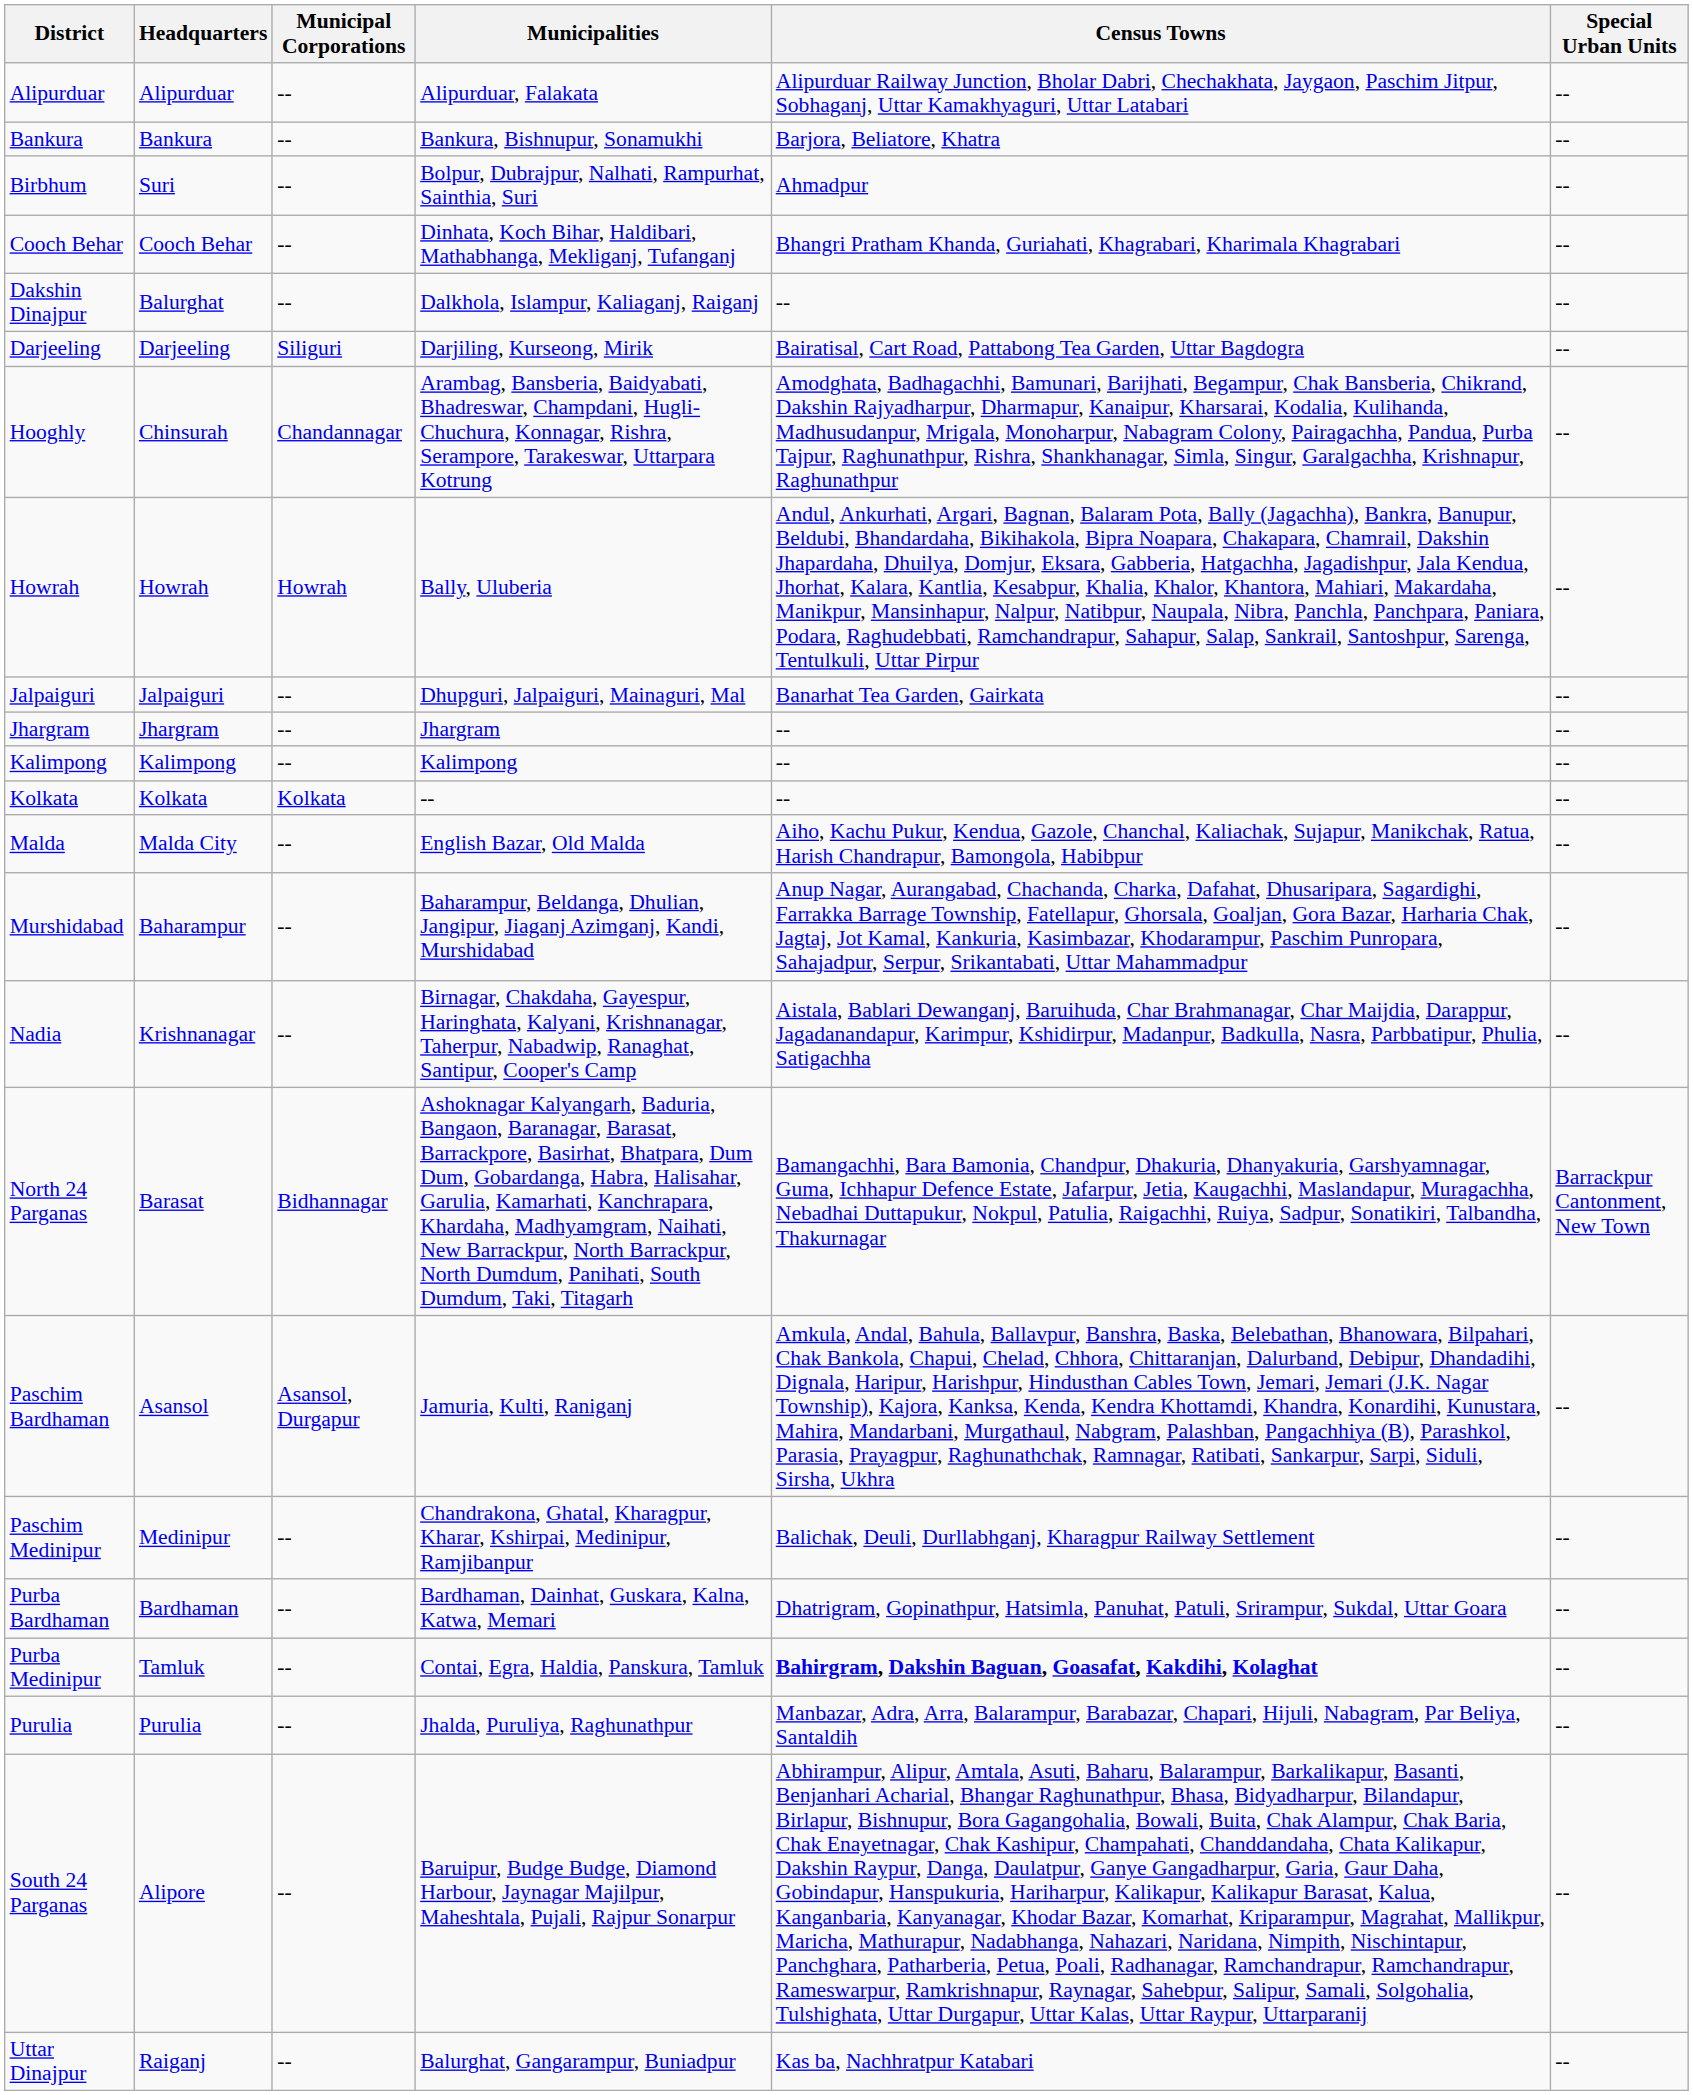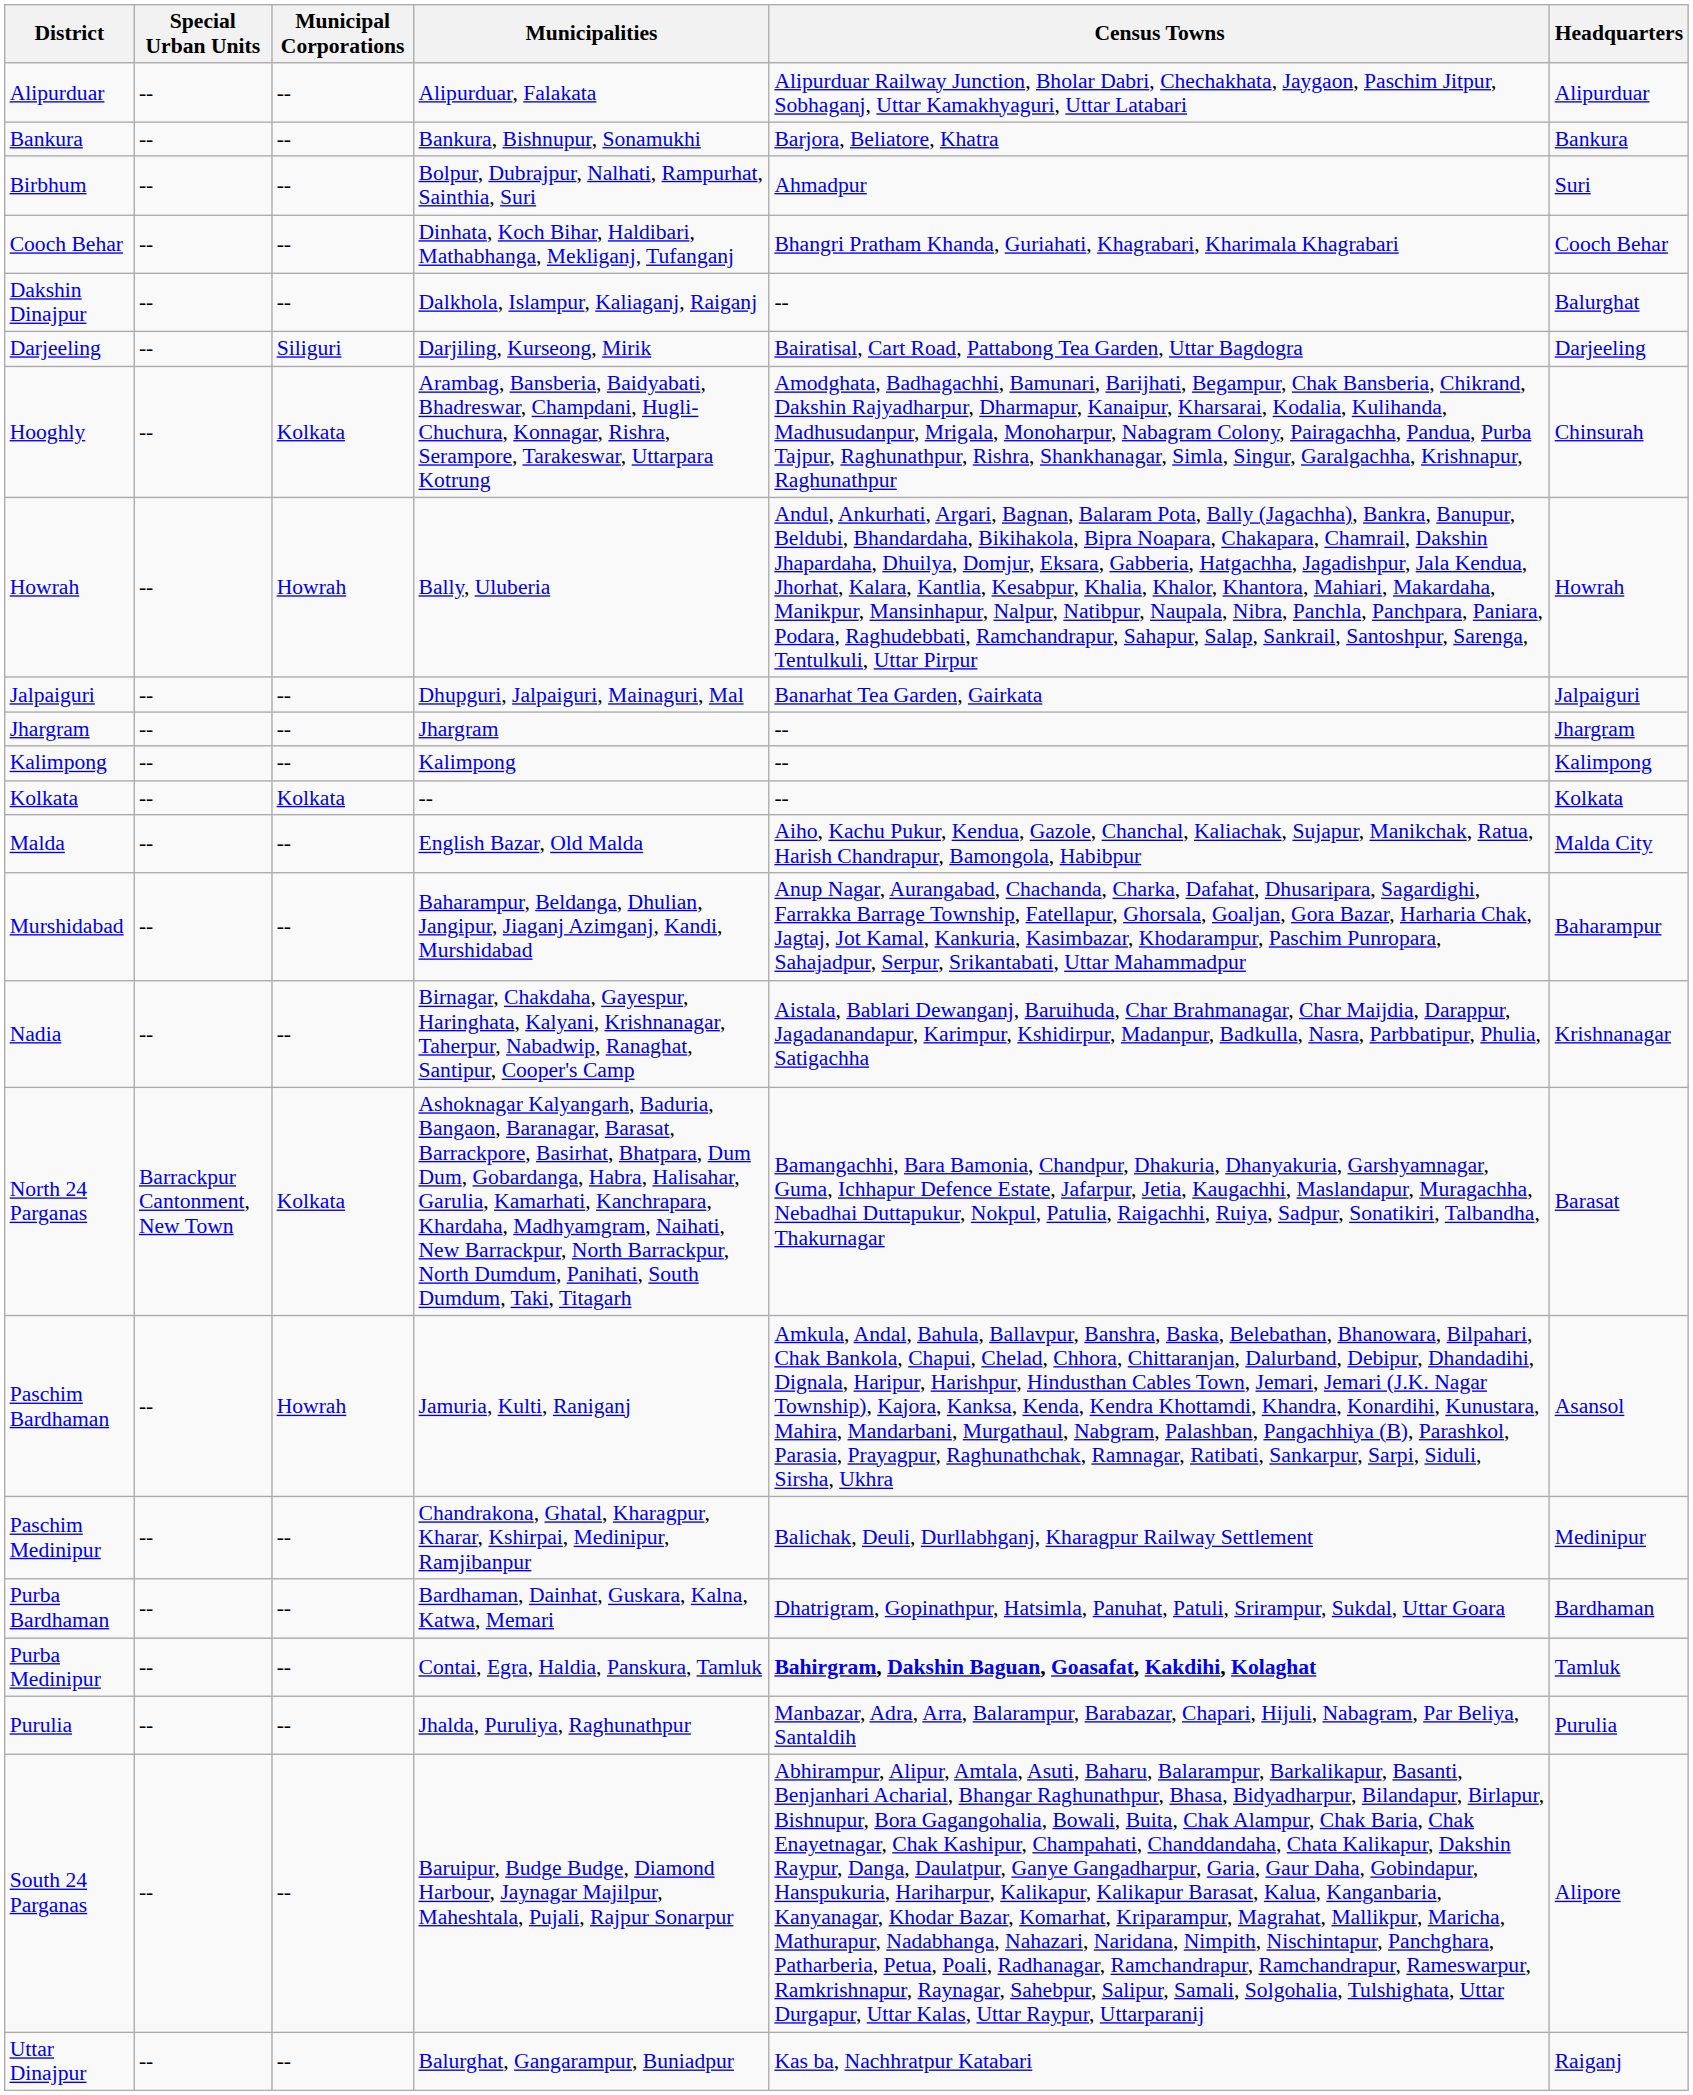columns swapped: (203, 33) <-> (1619, 33)
(340, 431) Chandannagar -> (311, 431) Kolkata
(332, 1201) Bidhannagar -> (311, 1201) Kolkata
(318, 1405) Asansol, Durgapur -> (311, 1405) Howrah
